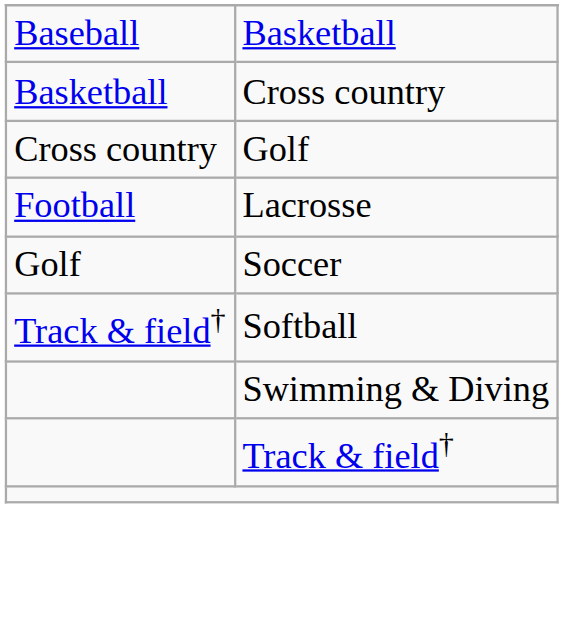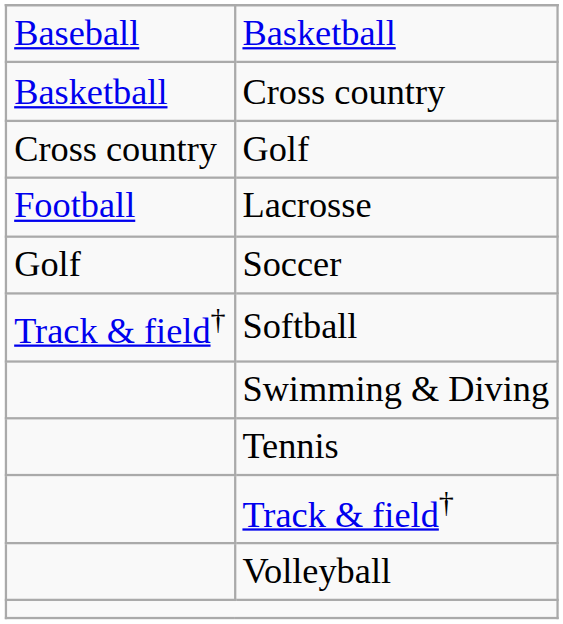+ row: (291, 446)
+ row: (317, 571)
